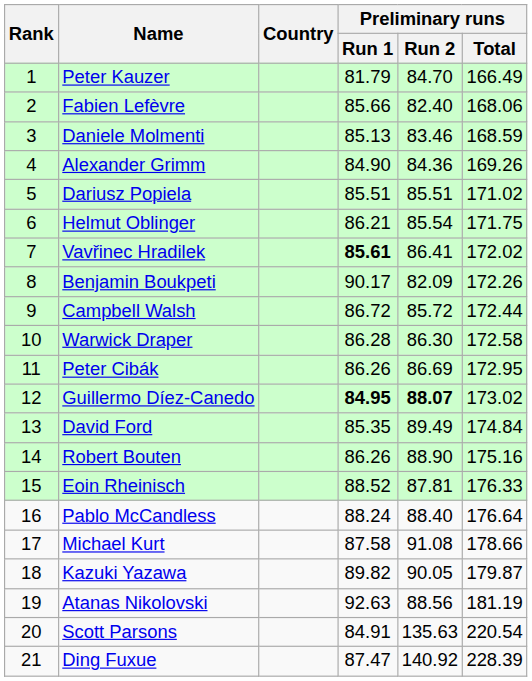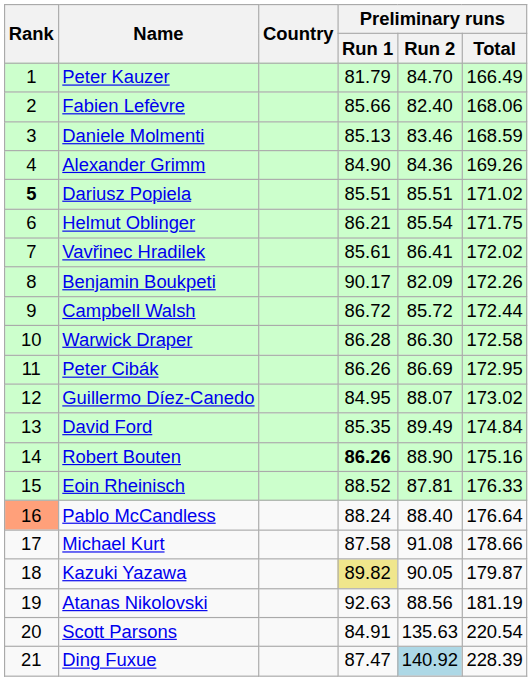(31, 194) normal -> (31, 194) bold
(368, 252) bold -> (368, 252) normal
(368, 398) bold -> (368, 398) normal
(430, 398) bold -> (430, 398) normal
(368, 456) normal -> (368, 456) bold
(31, 515) no background -> (31, 515) lightsalmon background
(368, 573) no background -> (368, 573) khaki background
(430, 661) no background -> (430, 661) lightblue background
